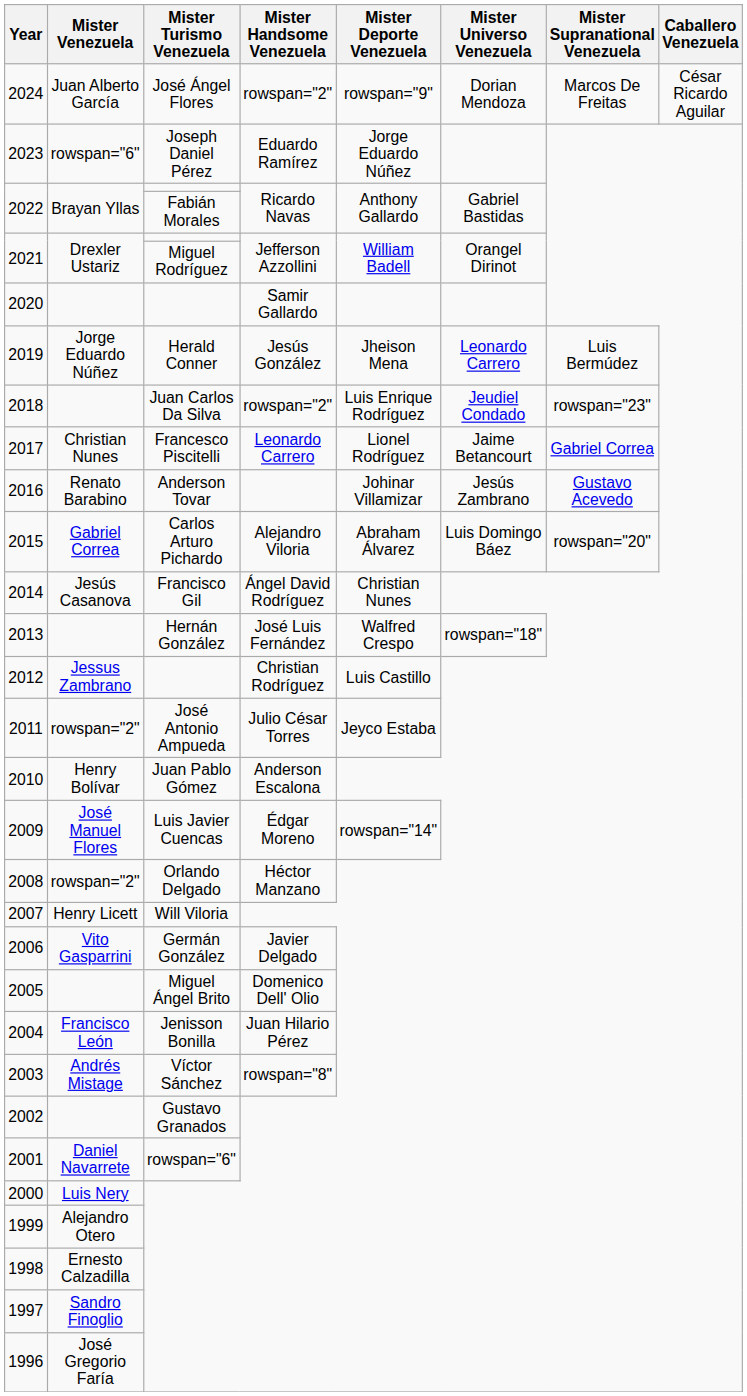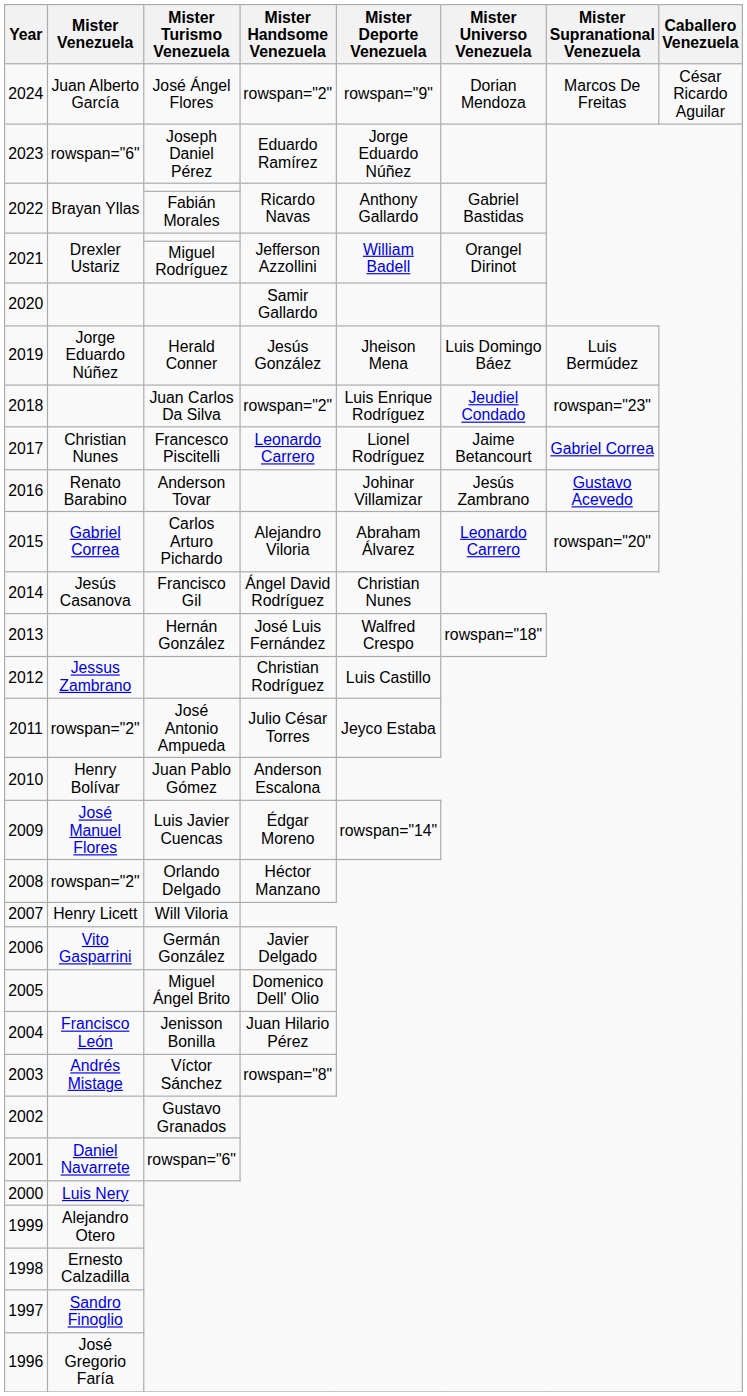(493, 355) Leonardo Carrero -> (493, 355) Luis Domingo Báez
(493, 541) Luis Domingo Báez -> (493, 541) Leonardo Carrero
